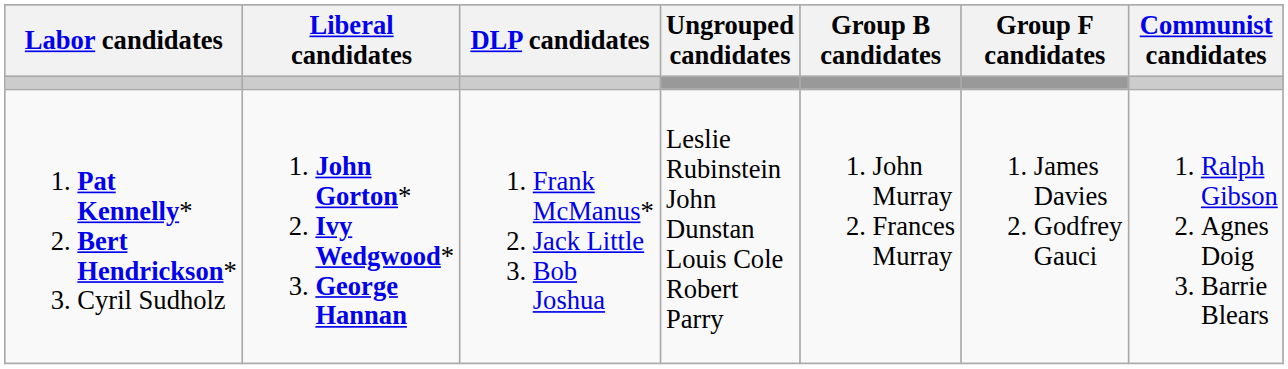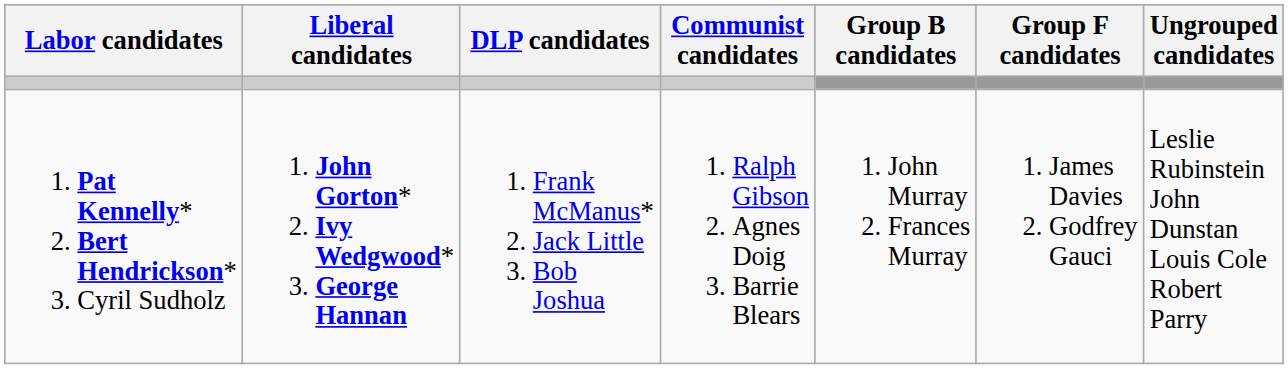columns swapped: (1206, 40) <-> (730, 40)
